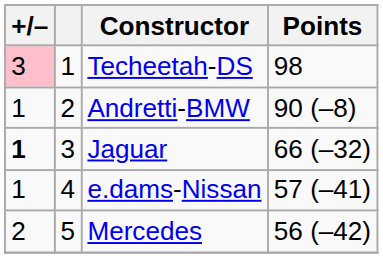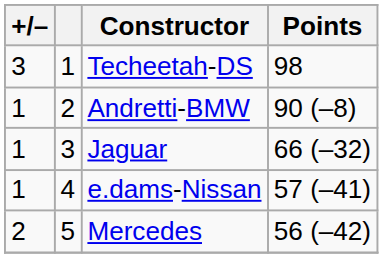(18, 66) pink background -> (18, 66) no background
(18, 149) bold -> (18, 149) normal
